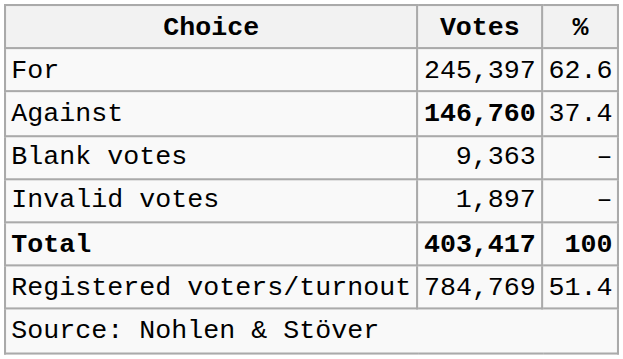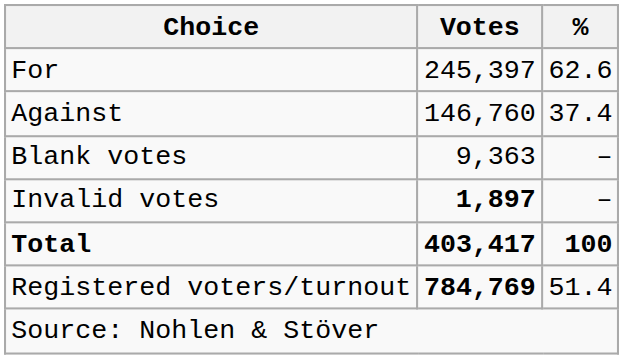(480, 114) bold -> (480, 114) normal
(496, 200) normal -> (496, 200) bold
(480, 287) normal -> (480, 287) bold
